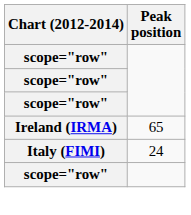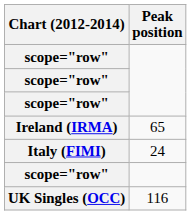+ row: (67, 198)
